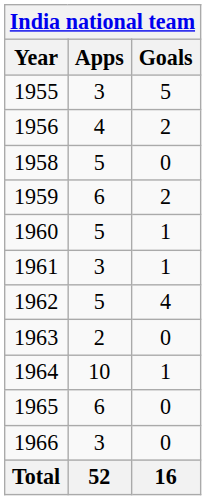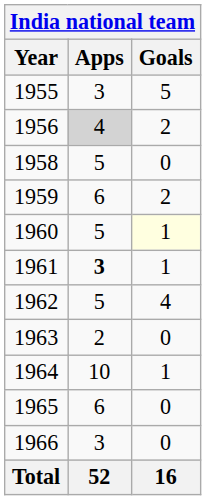(99, 127) no background -> (99, 127) lightgrey background
(166, 232) no background -> (166, 232) lightyellow background
(99, 267) normal -> (99, 267) bold
